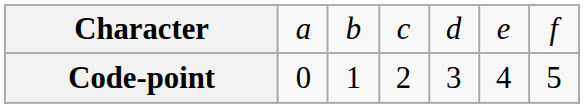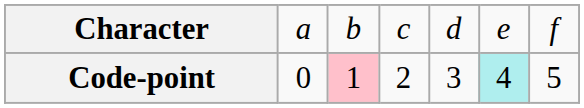(353, 77) no background -> (353, 77) pink background
(504, 77) no background -> (504, 77) paleturquoise background
